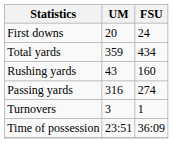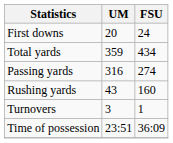rows swapped: (42, 71) <-> (40, 90)
